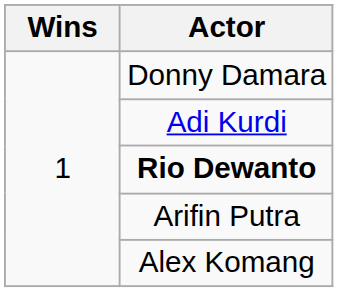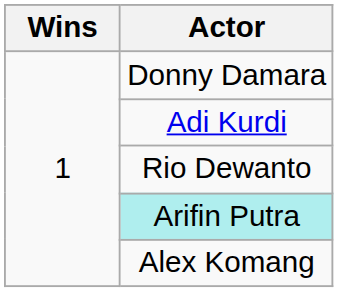(227, 168) bold -> (227, 168) normal
(227, 215) no background -> (227, 215) paleturquoise background
